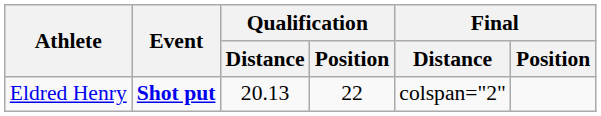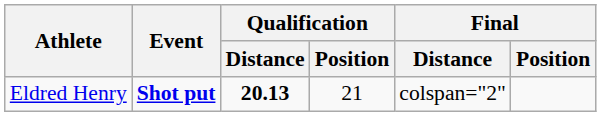(265, 93) normal -> (265, 93) bold
(352, 93) 22 -> (352, 93) 21
